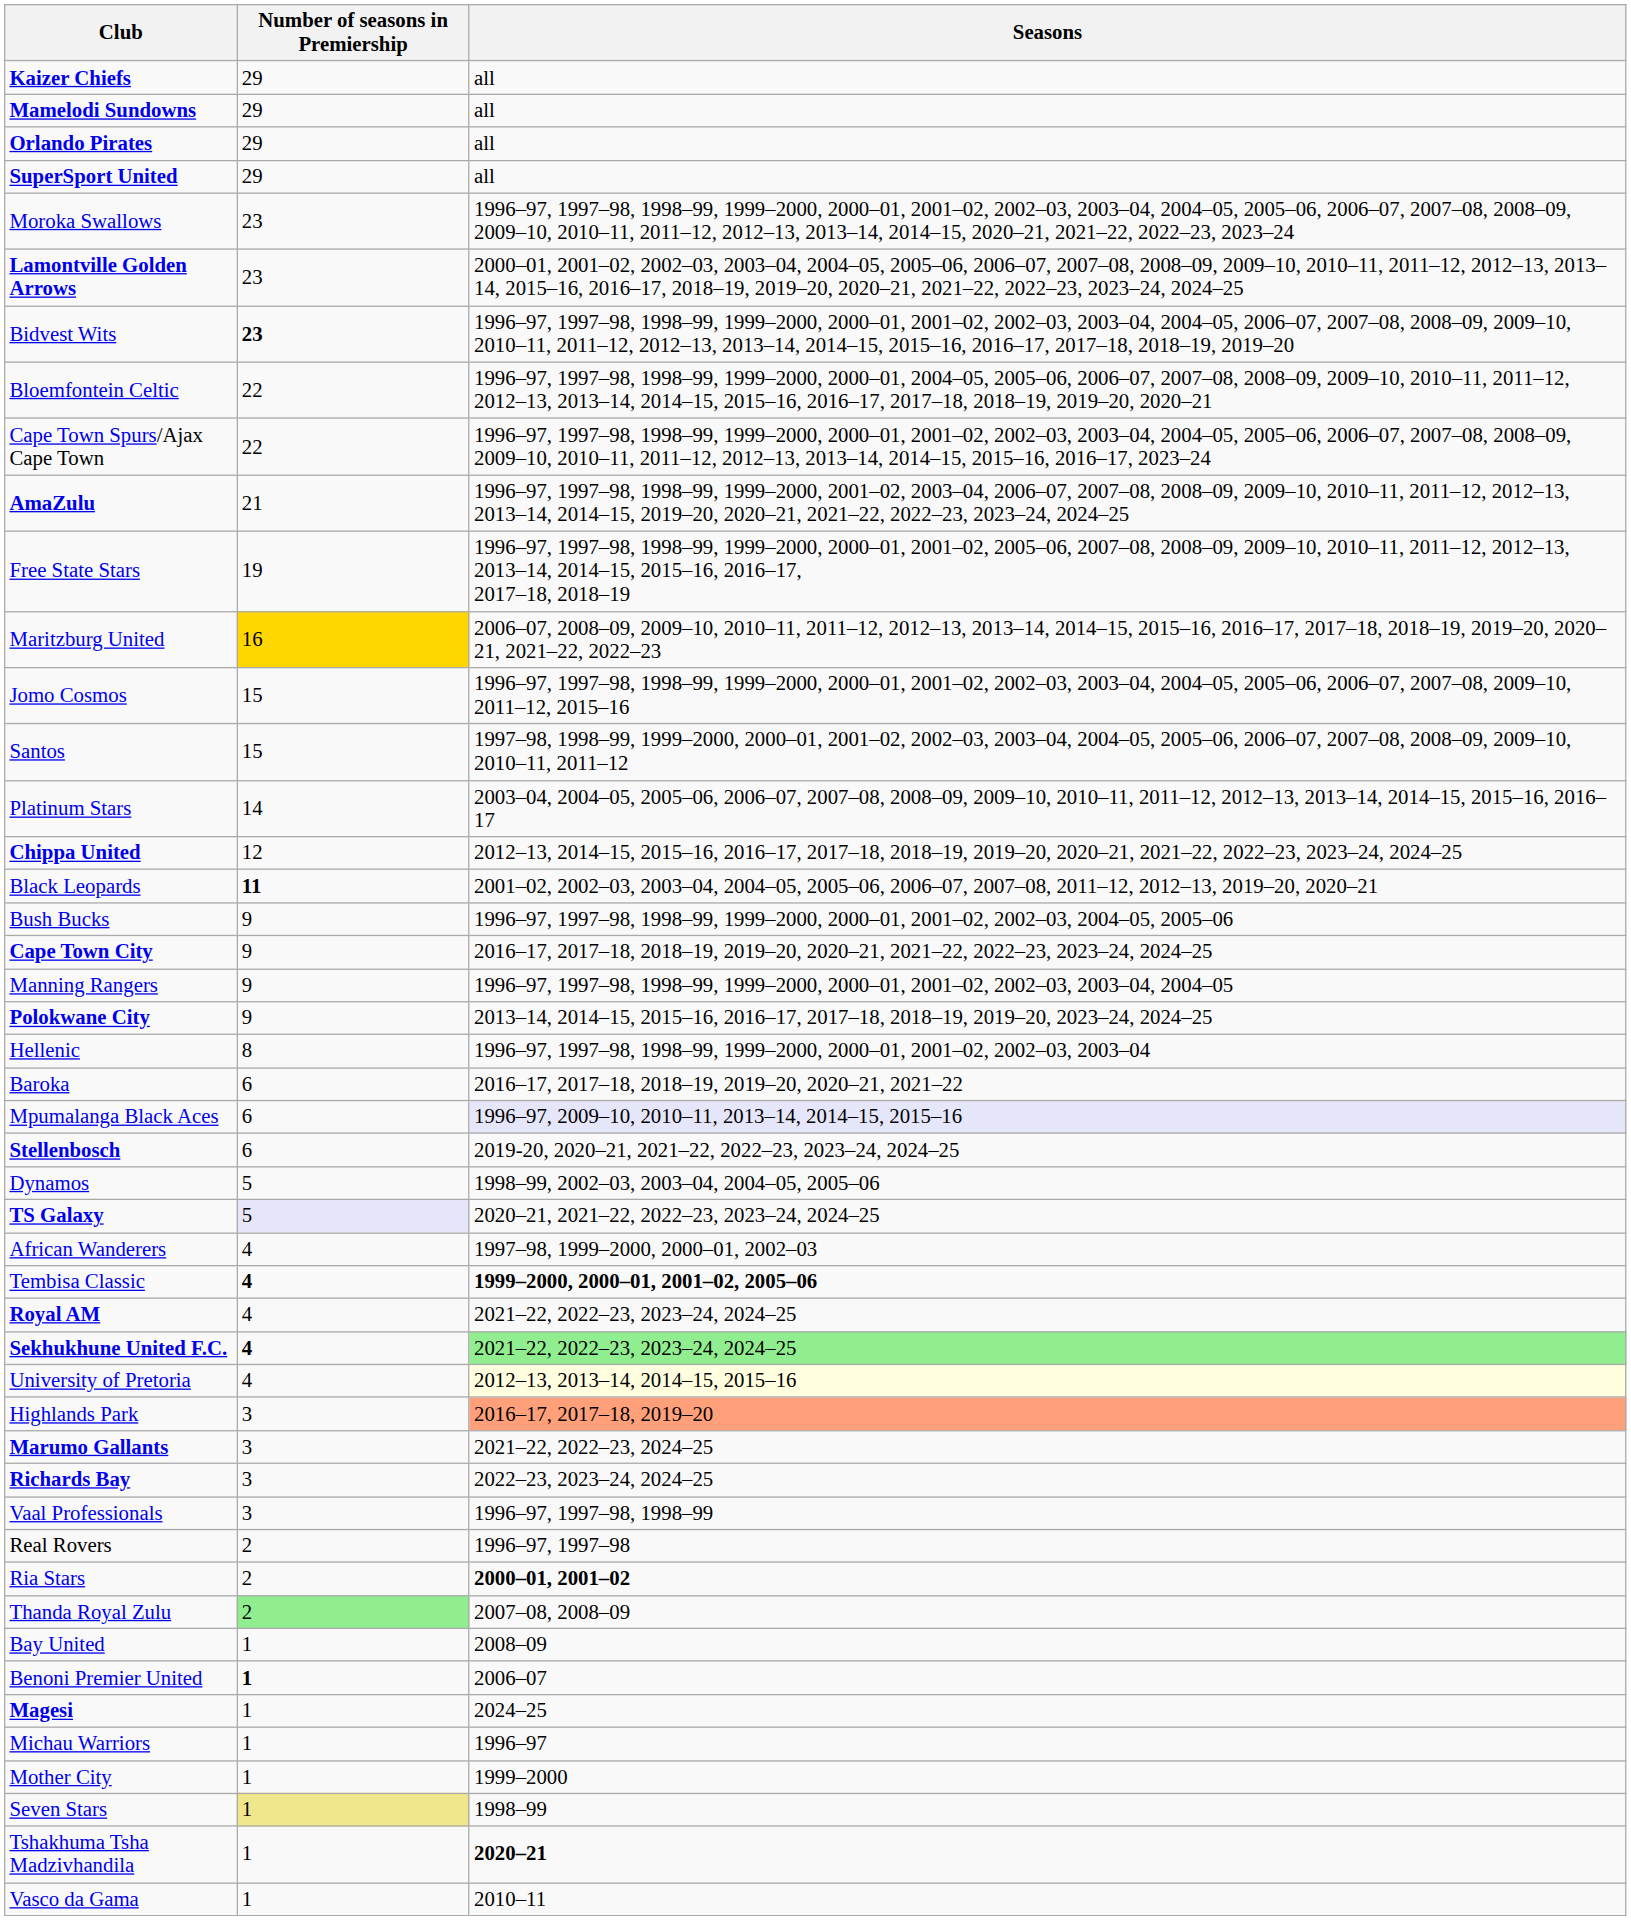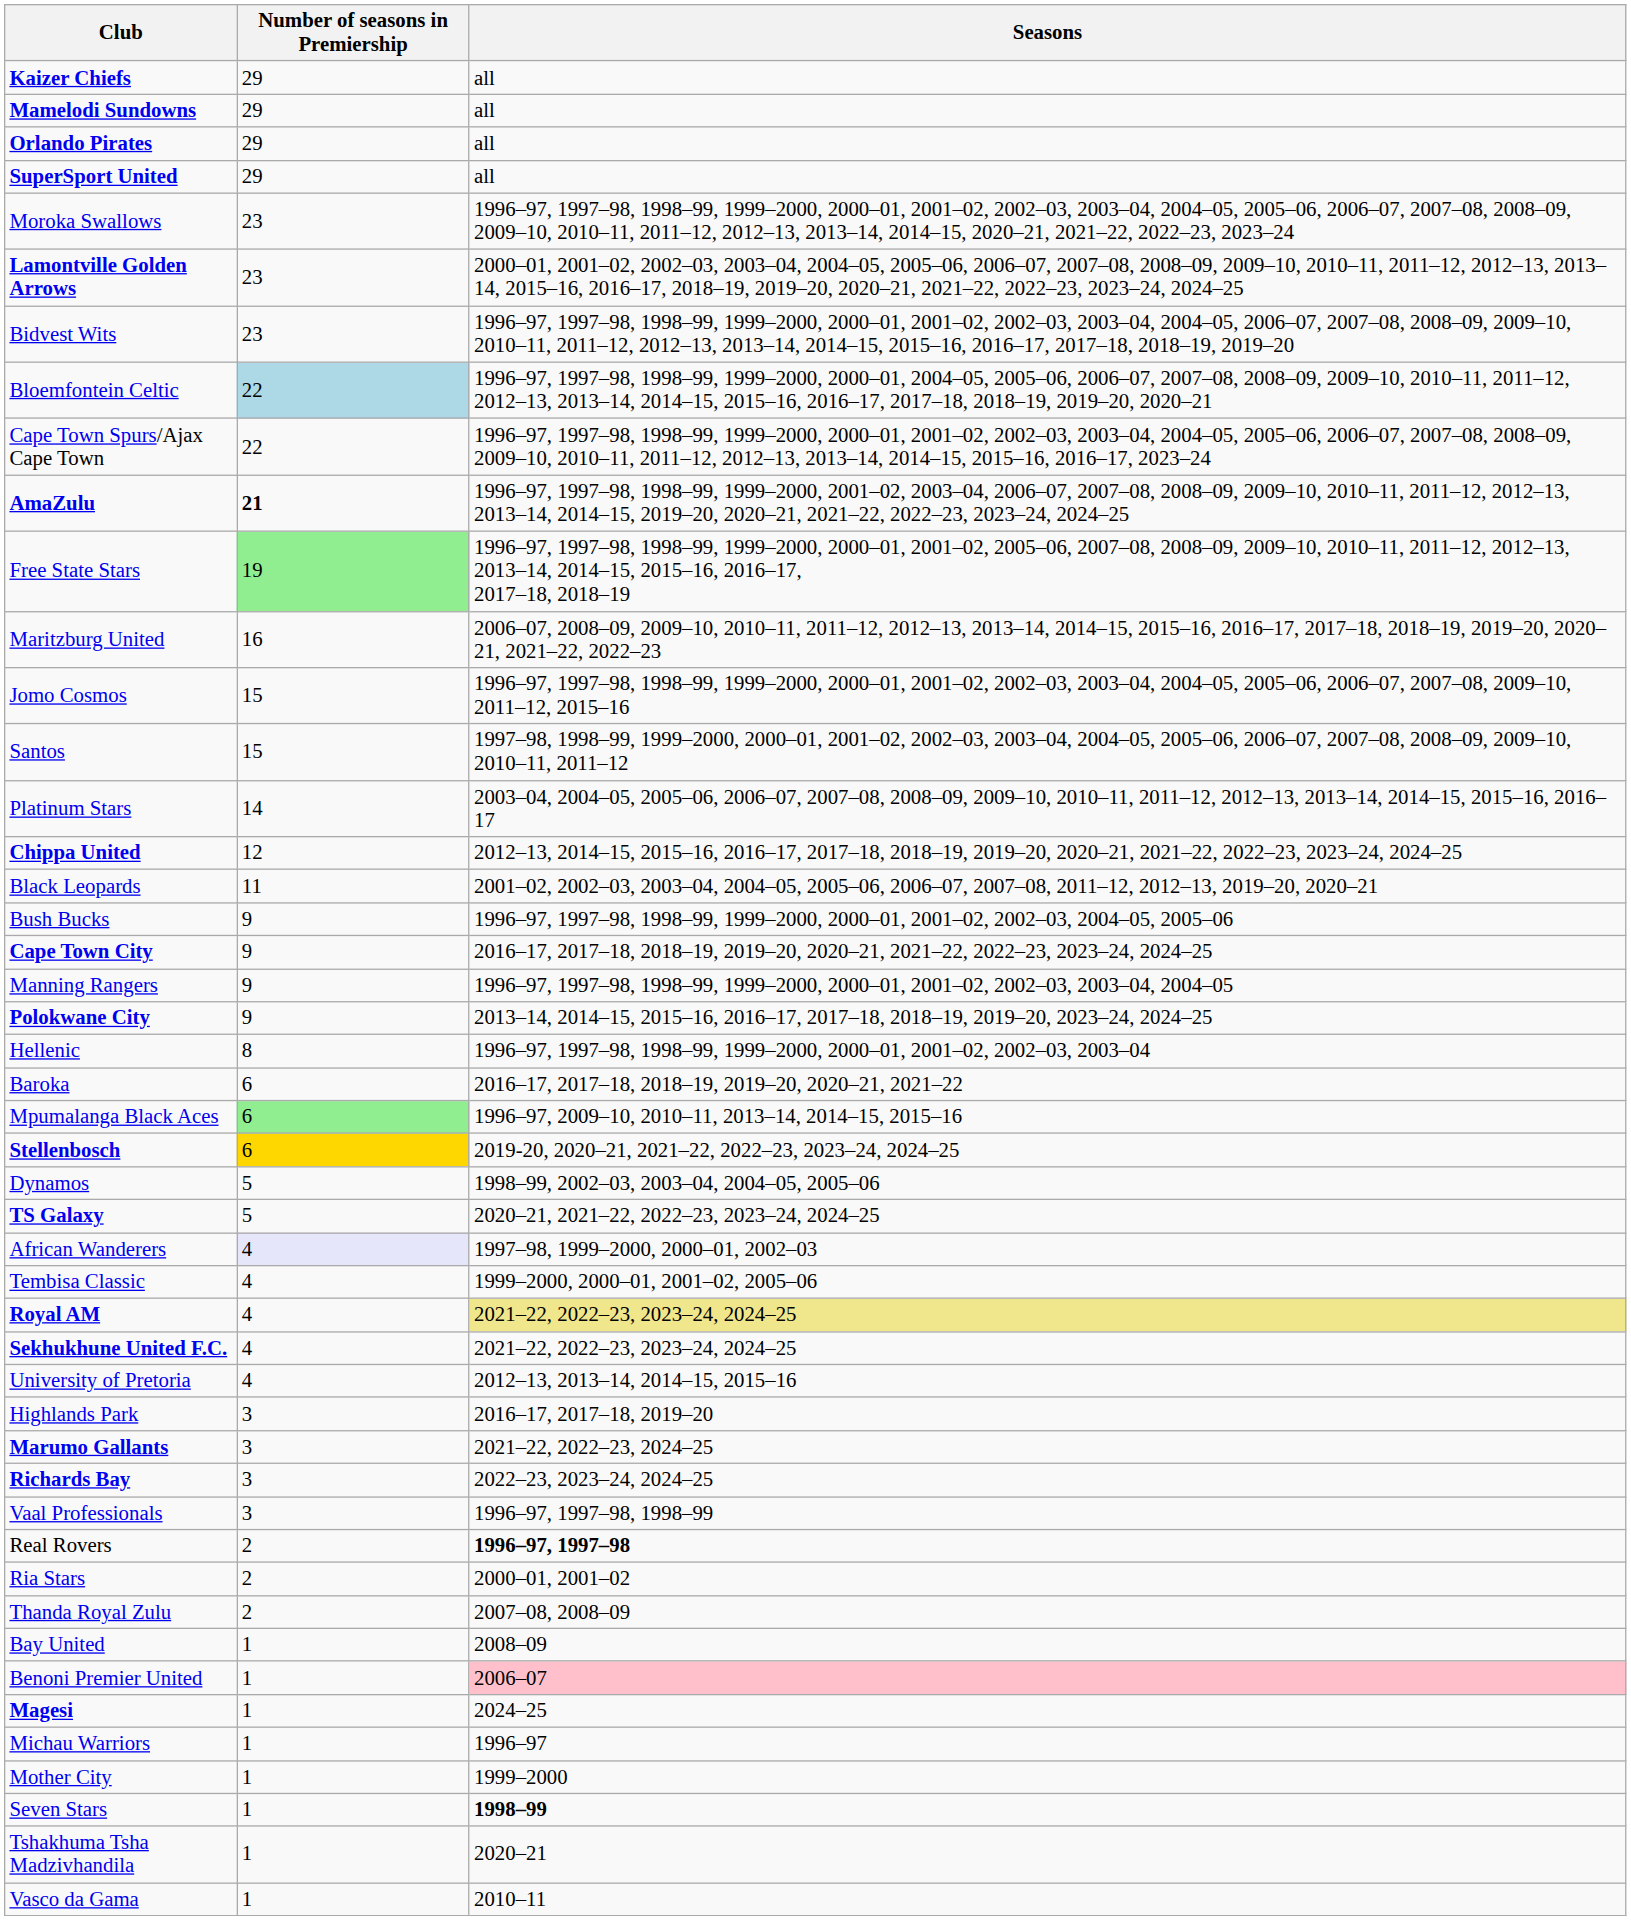(252, 333) bold -> (252, 333) normal
(252, 390) no background -> (252, 390) lightblue background
(252, 502) normal -> (252, 502) bold
(252, 571) no background -> (252, 571) lightgreen background
(252, 639) gold background -> (252, 639) no background
(252, 885) bold -> (252, 885) normal
(247, 1116) no background -> (247, 1116) lightgreen background
(718, 1116) lavender background -> (718, 1116) no background
(247, 1149) no background -> (247, 1149) gold background
(247, 1215) lavender background -> (247, 1215) no background
(247, 1248) no background -> (247, 1248) lavender background
(247, 1281) bold -> (247, 1281) normal
(646, 1281) bold -> (646, 1281) normal
(635, 1314) no background -> (635, 1314) khaki background
(247, 1347) bold -> (247, 1347) normal
(635, 1347) lightgreen background -> (635, 1347) no background
(635, 1380) lightyellow background -> (635, 1380) no background
(594, 1413) lightsalmon background -> (594, 1413) no background
(552, 1545) normal -> (552, 1545) bold
(552, 1578) bold -> (552, 1578) normal
(247, 1611) lightgreen background -> (247, 1611) no background
(247, 1677) bold -> (247, 1677) normal
(510, 1677) no background -> (510, 1677) pink background
(247, 1809) khaki background -> (247, 1809) no background
(510, 1809) normal -> (510, 1809) bold
(510, 1854) bold -> (510, 1854) normal
